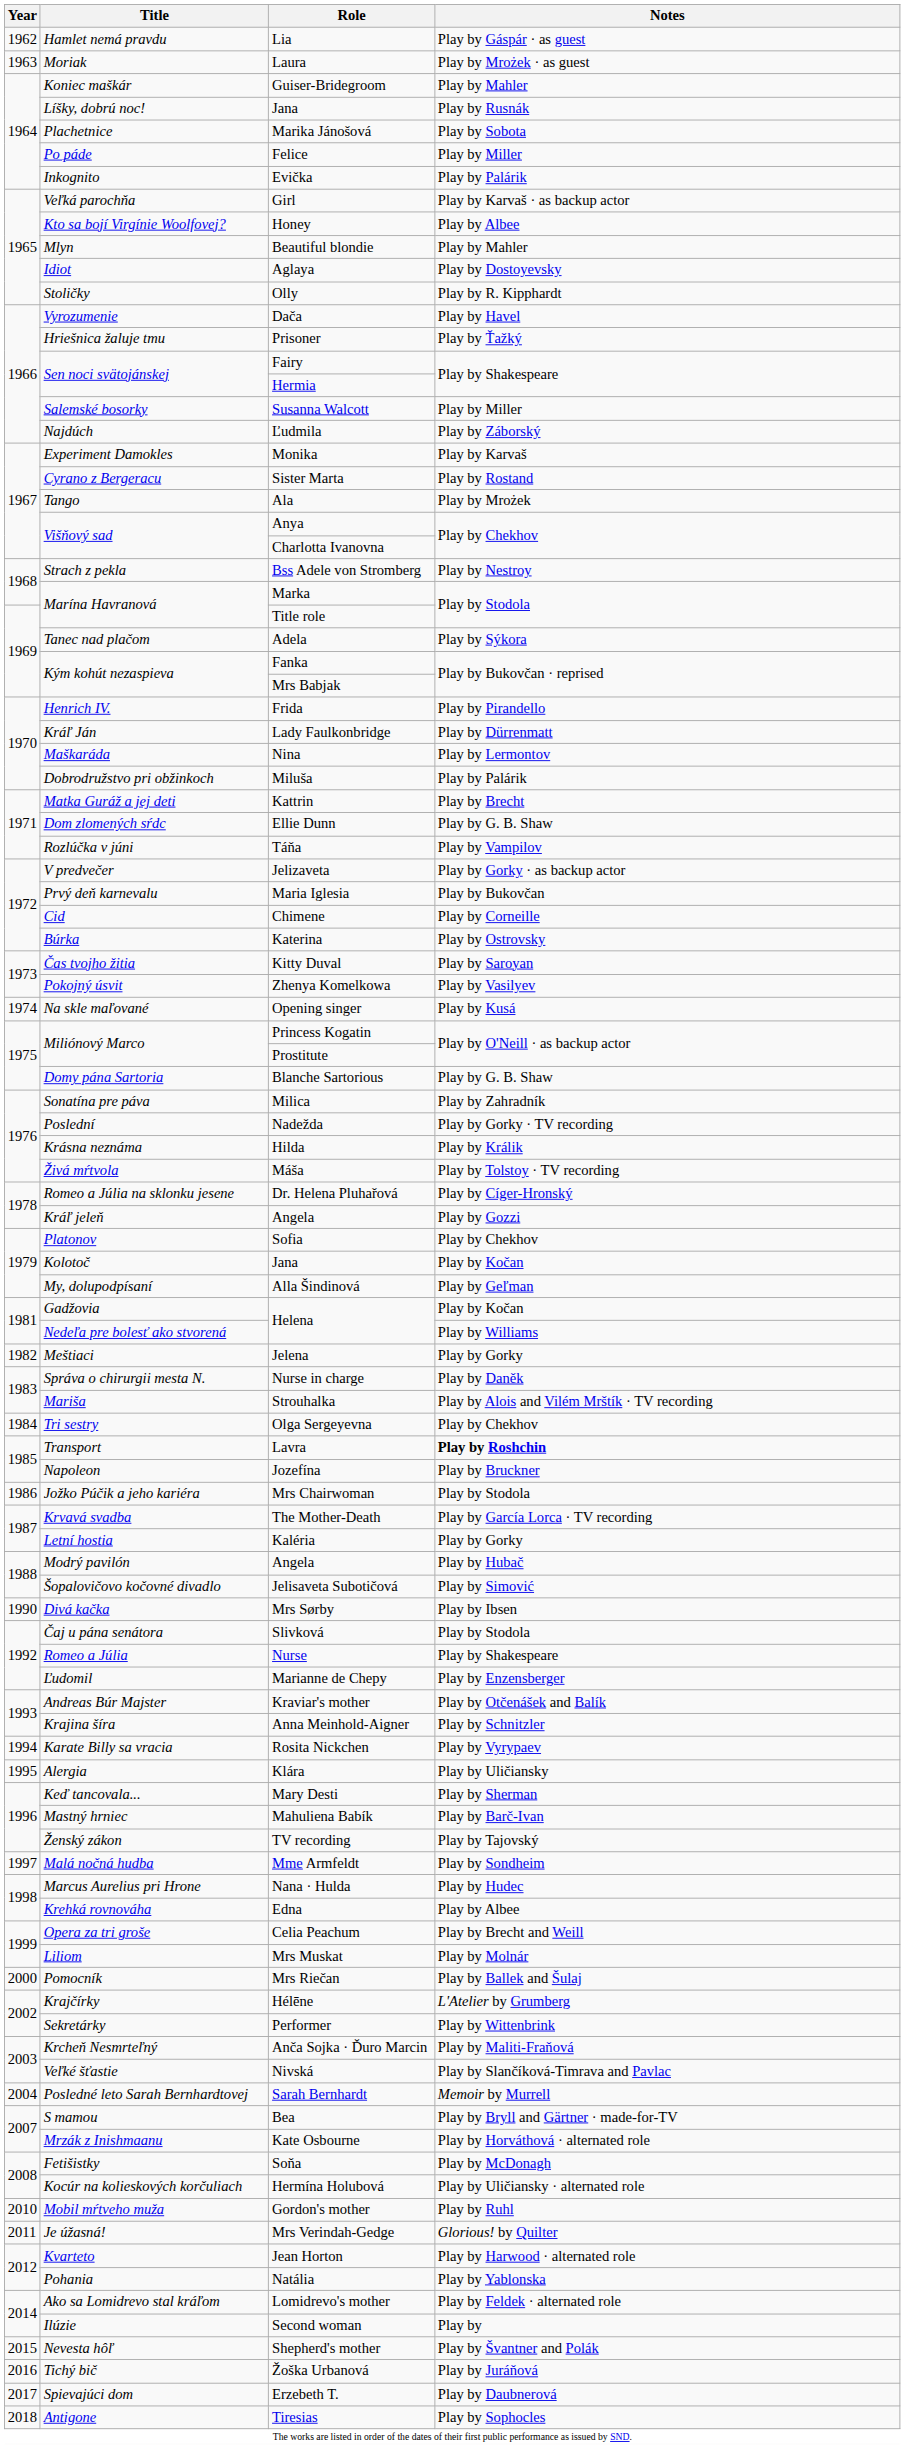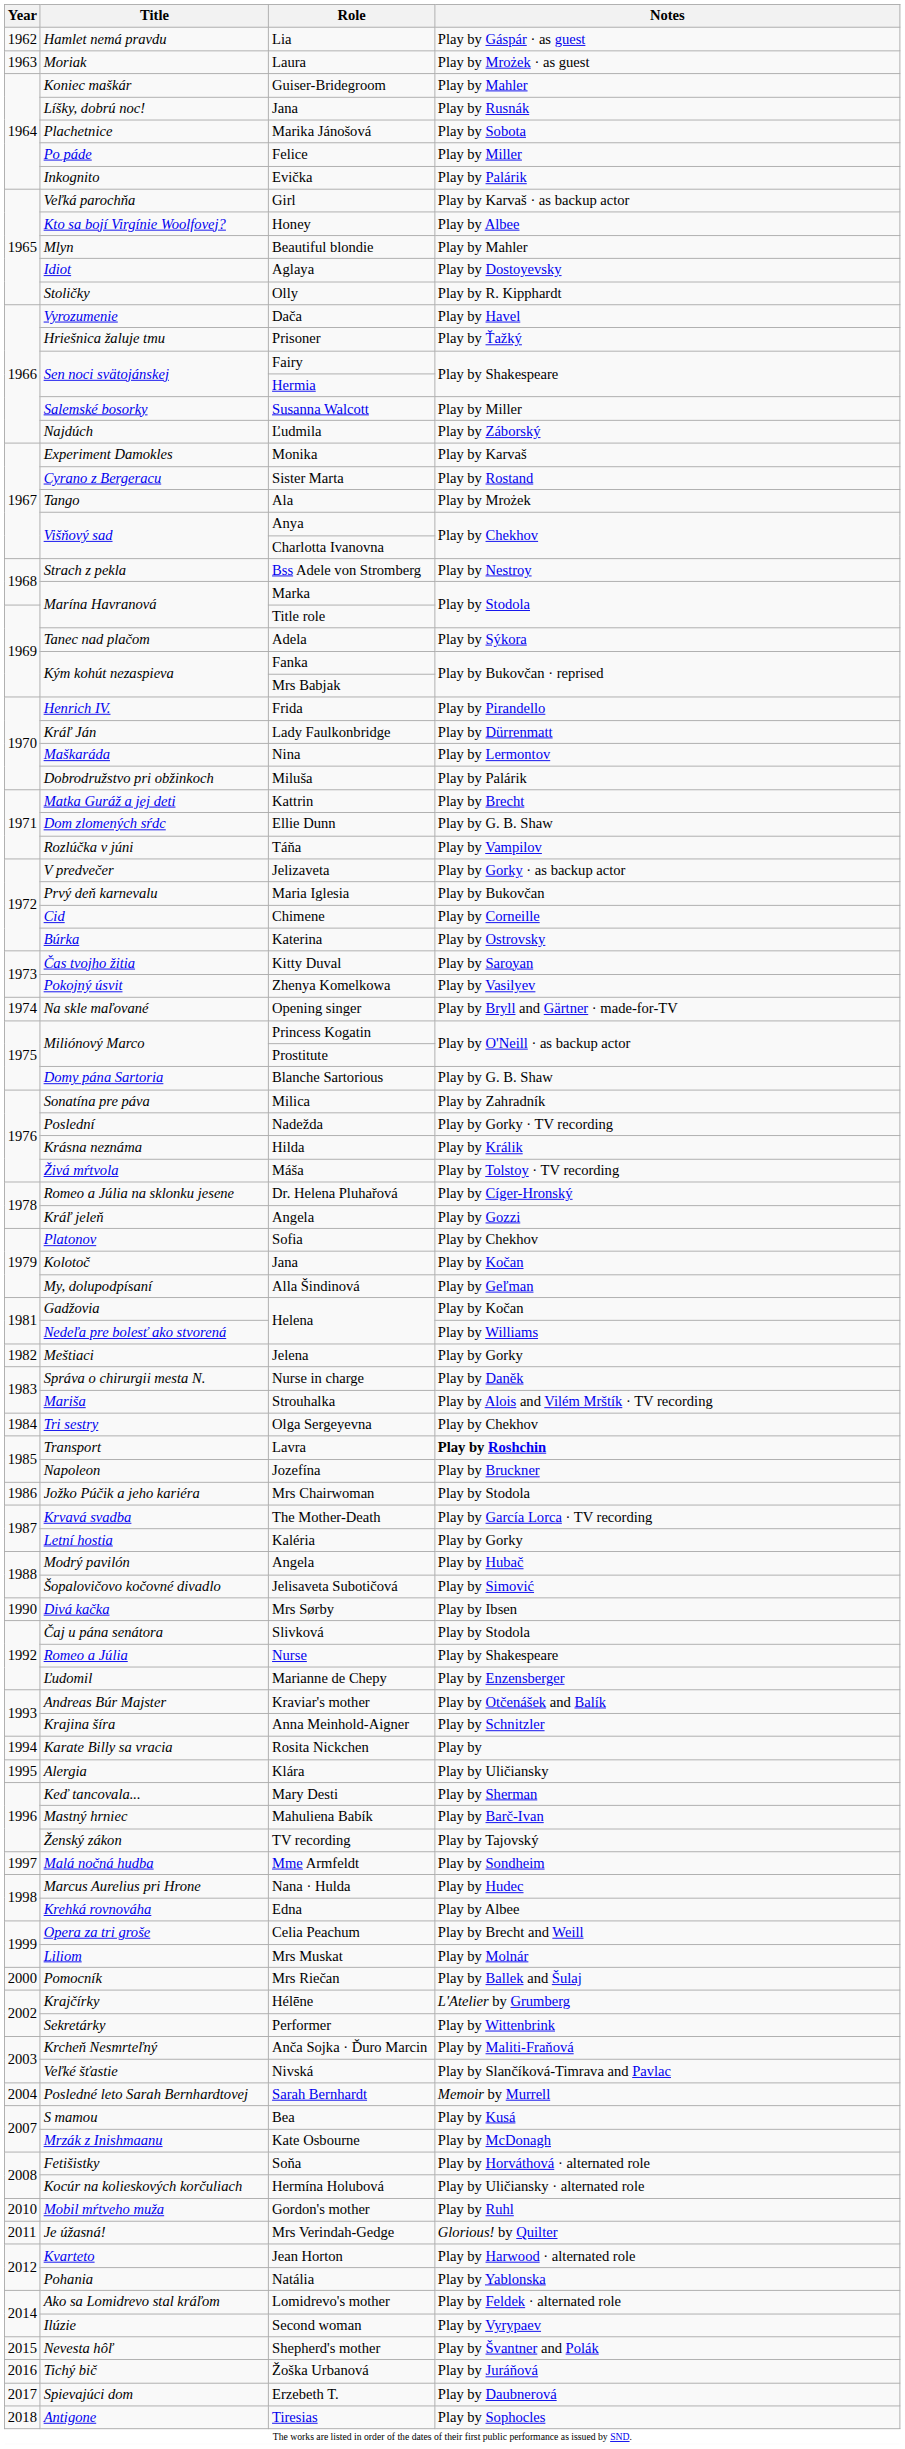(477, 1008) Play by Kusá -> (558, 1008) Play by Bryll and Gärtner · made-for-TV
(489, 1747) Play by Vyrypaev -> (460, 1747) Play by
(558, 2117) Play by Bryll and Gärtner · made-for-TV -> (477, 2117) Play by Kusá
(544, 2140) Play by Horváthová · alternated role -> (494, 2140) Play by McDonagh
(494, 2163) Play by McDonagh -> (544, 2163) Play by Horváthová · alternated role
(460, 2325) Play by -> (489, 2325) Play by Vyrypaev
